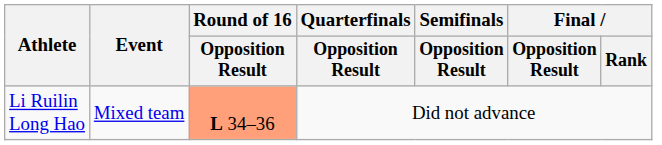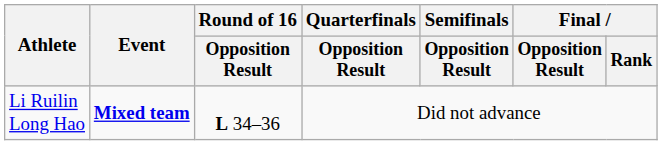(139, 113) normal -> (142, 113) bold
(242, 124) lightsalmon background -> (248, 124) no background
